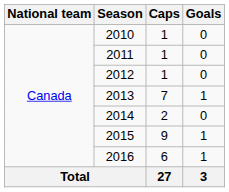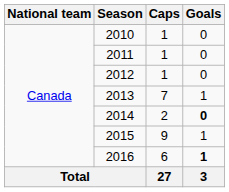(204, 116) normal -> (204, 116) bold
(204, 156) normal -> (204, 156) bold
